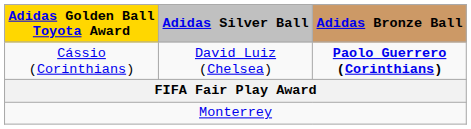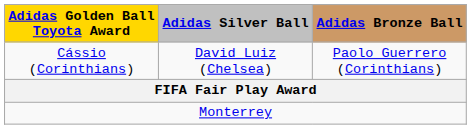(390, 61) bold -> (390, 61) normal
